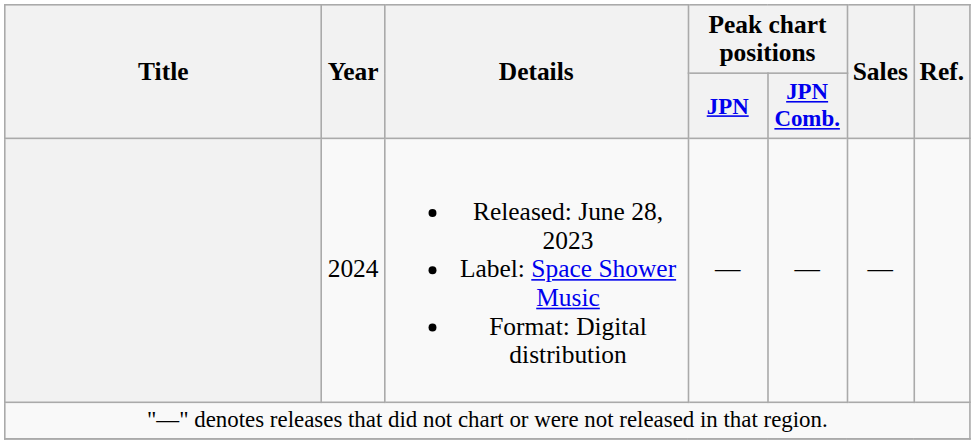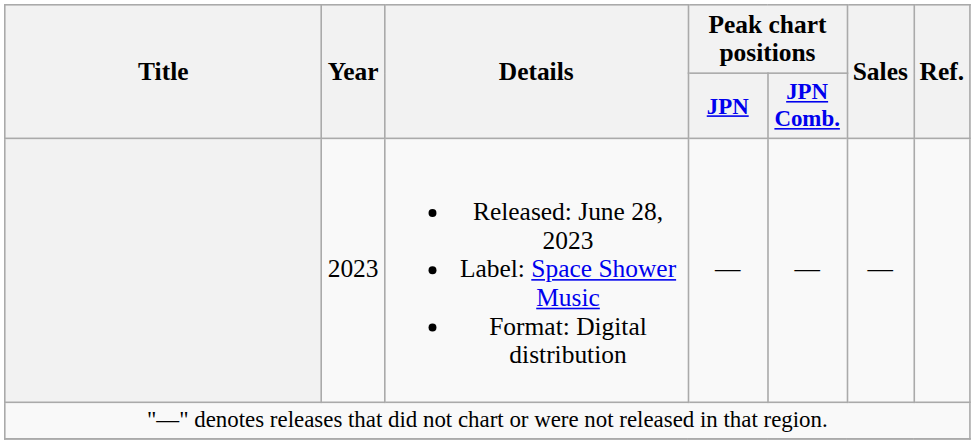(353, 269) 2024 -> (353, 269) 2023
